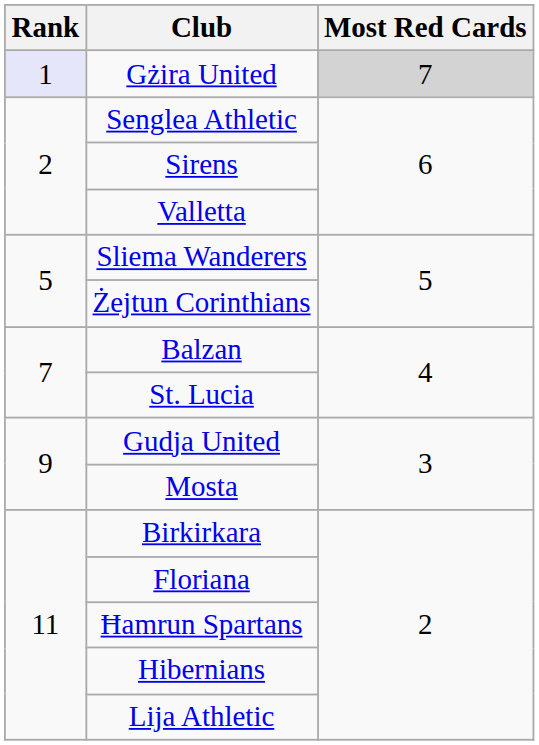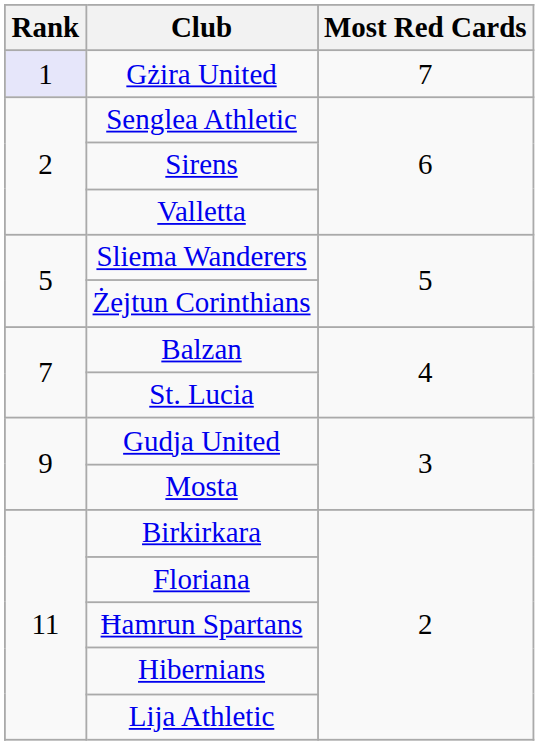(425, 73) lightgrey background -> (425, 73) no background
